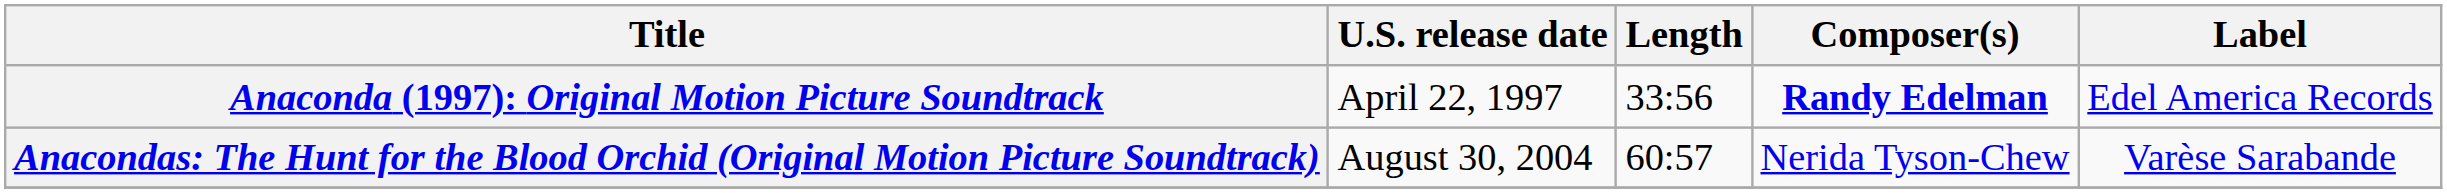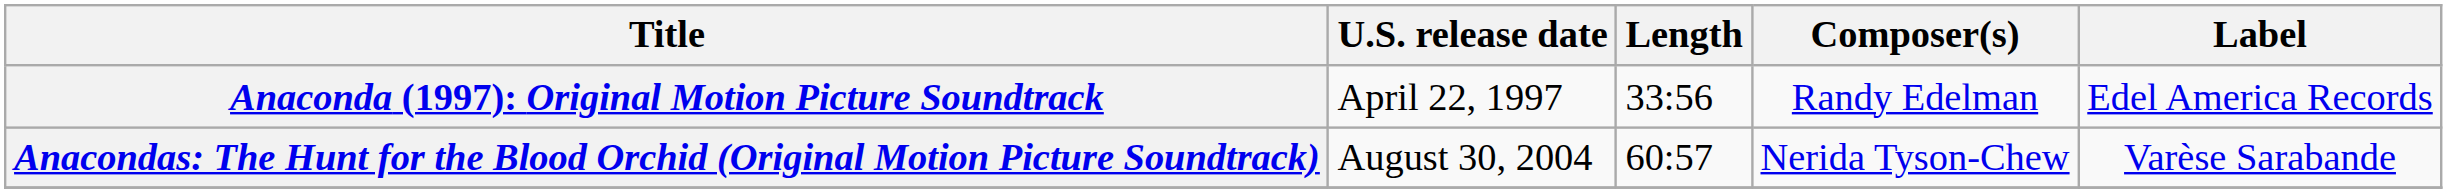(1915, 95) bold -> (1915, 95) normal
